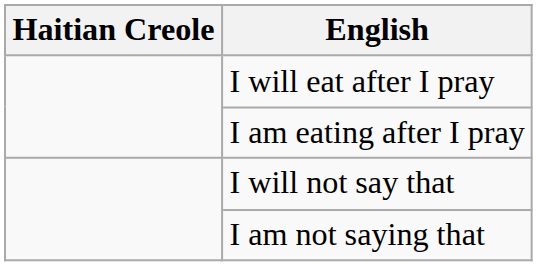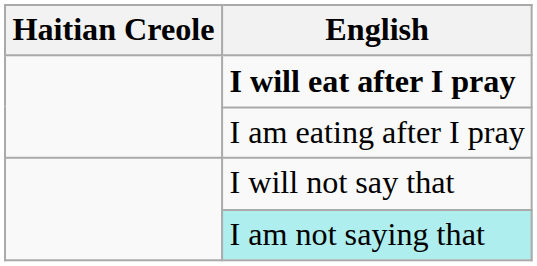(362, 81) normal -> (372, 81) bold
(357, 234) no background -> (357, 234) paleturquoise background
